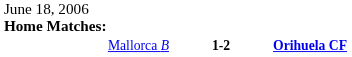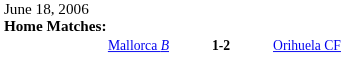(310, 45) bold -> (307, 45) normal
